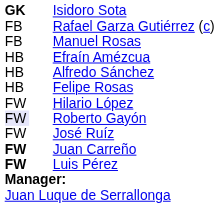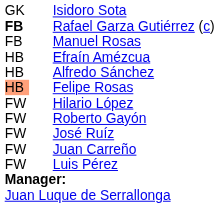(15, 11) bold -> (15, 11) normal
(14, 26) normal -> (14, 26) bold
(14, 87) no background -> (14, 87) lightsalmon background
(15, 118) lavender background -> (15, 118) no background
(15, 149) bold -> (15, 149) normal
(15, 164) bold -> (15, 164) normal
